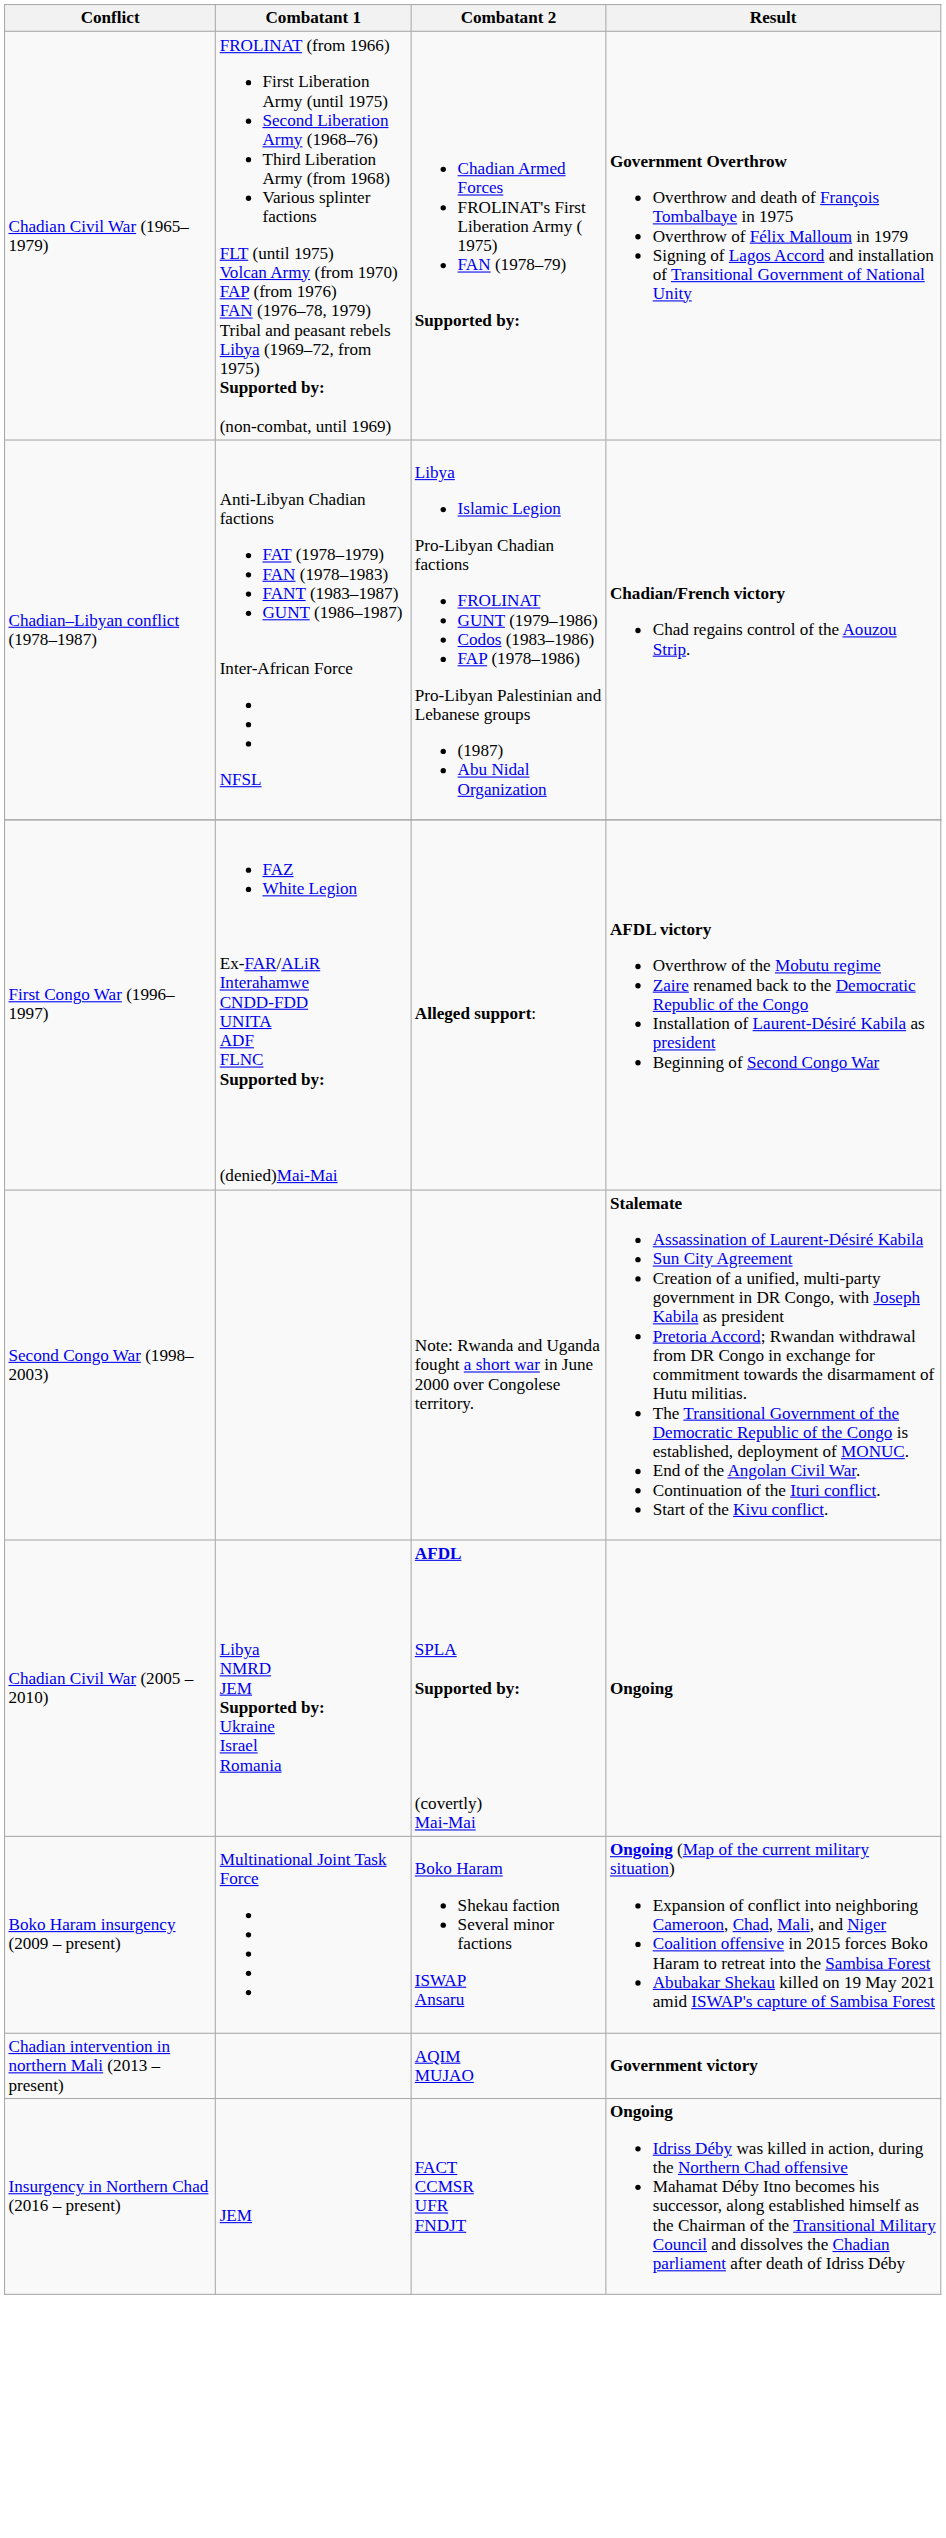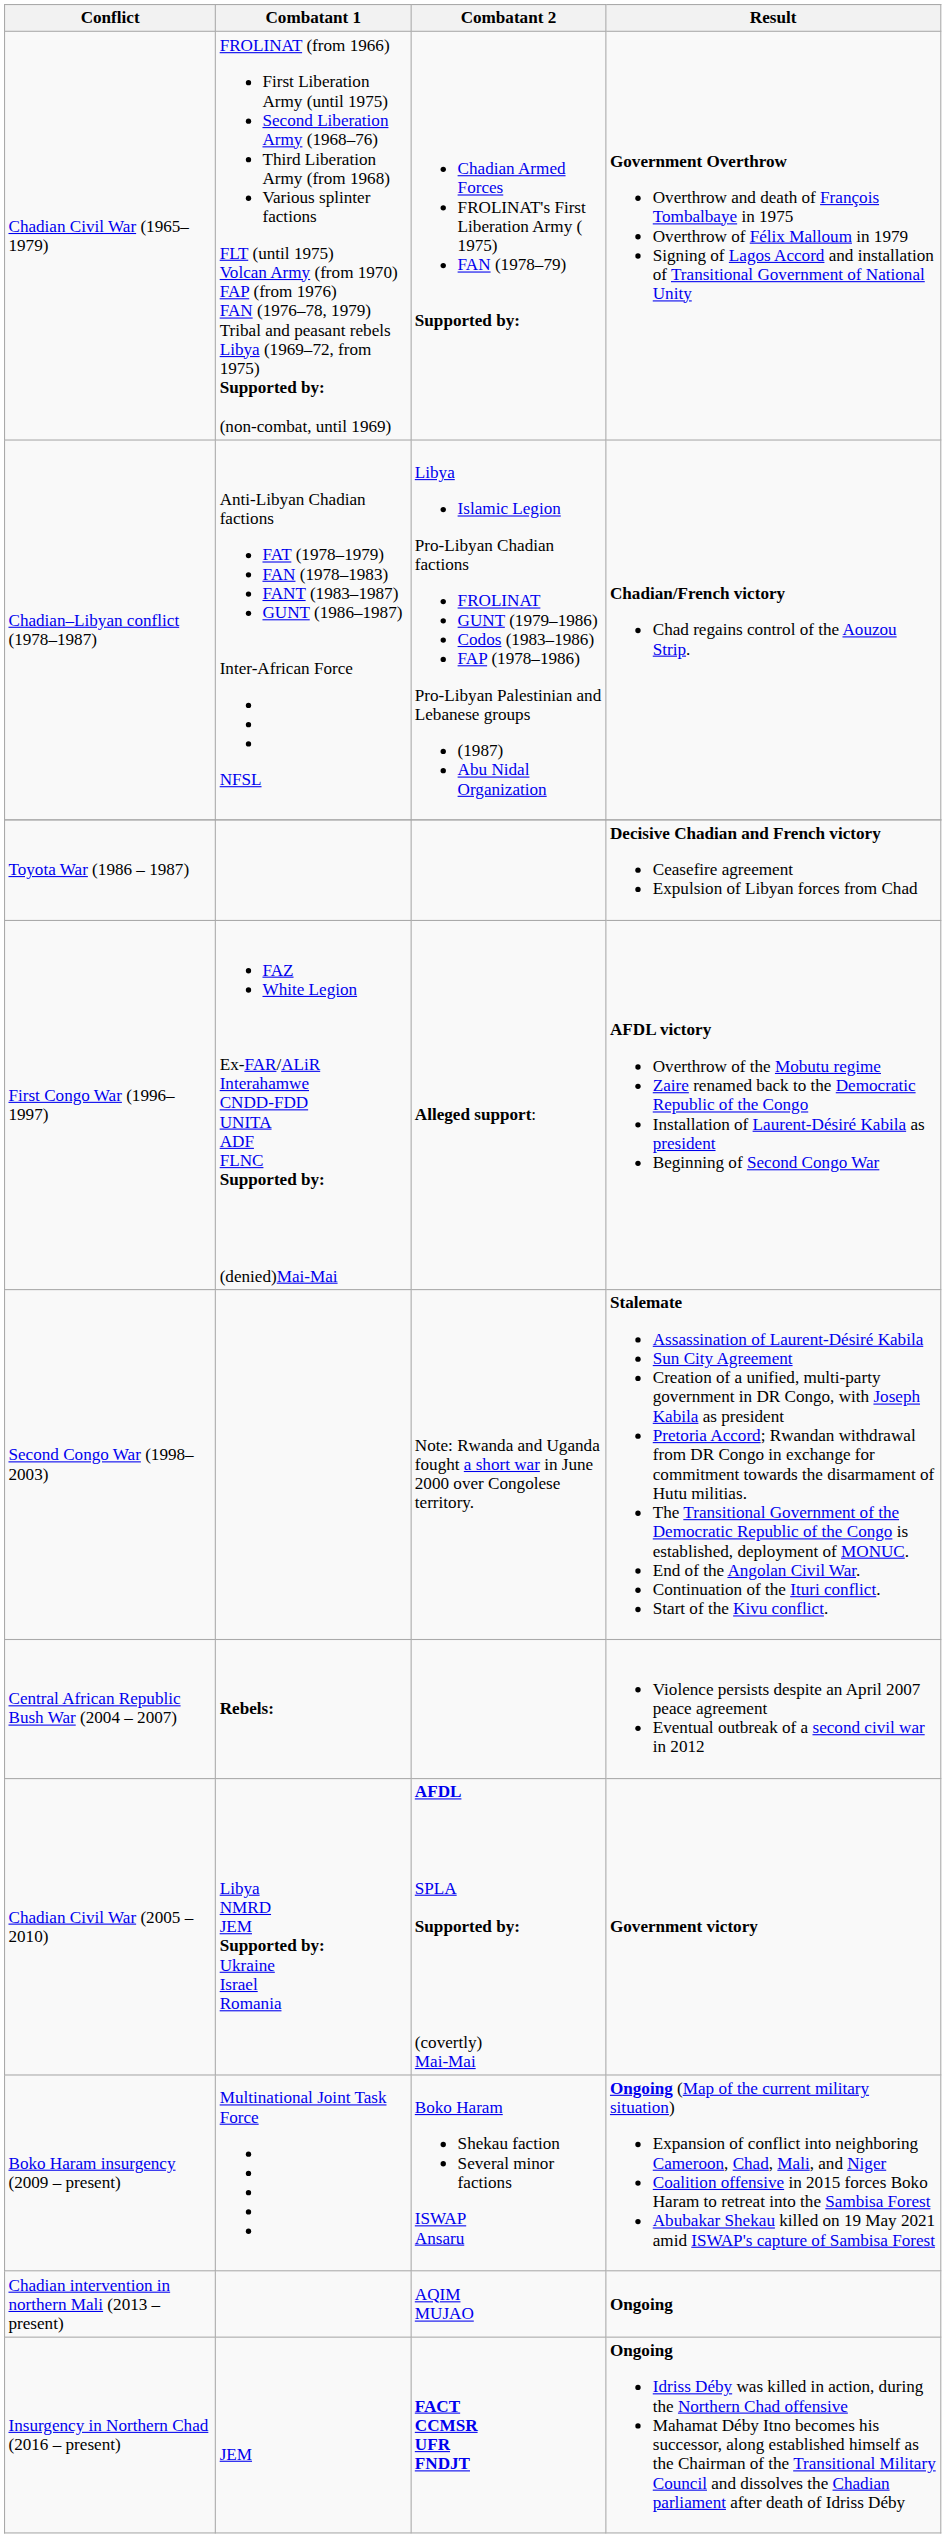+ row: (99, 869)
+ row: (95, 1708)
(641, 1688) Ongoing -> (684, 1926) Government victory
(684, 2065) Government victory -> (641, 2303) Ongoing
(444, 2196) normal -> (446, 2434) bold
